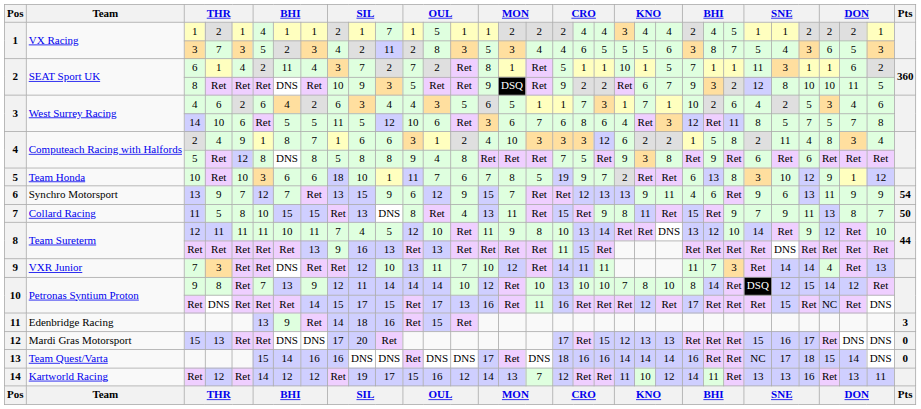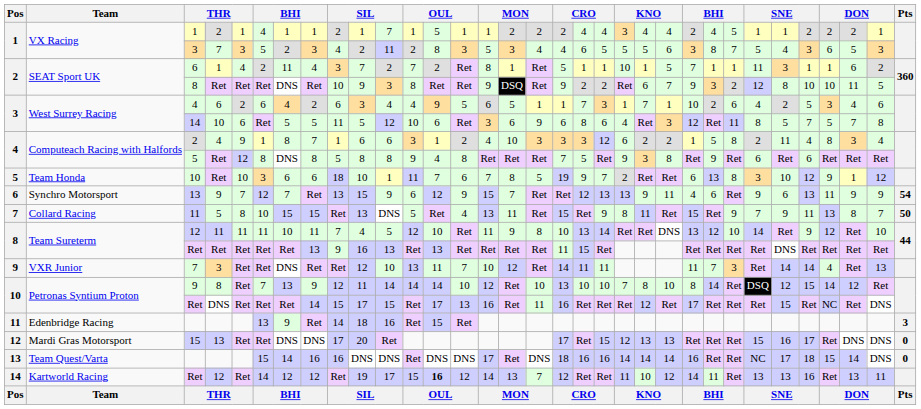(413, 85) 5 -> (413, 85) 8
(437, 104) 3 -> (437, 104) 9
(539, 122) 7 -> (539, 122) 9
(413, 213) 8 -> (413, 213) 5
(437, 376) normal -> (437, 376) bold
